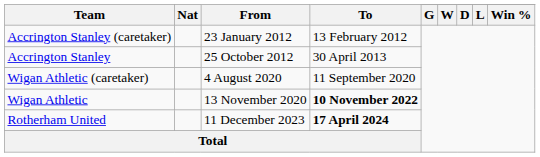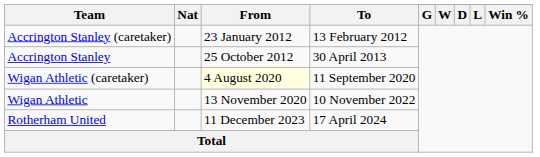(243, 78) no background -> (243, 78) lightyellow background
(365, 99) bold -> (364, 99) normal
(351, 120) bold -> (350, 120) normal
